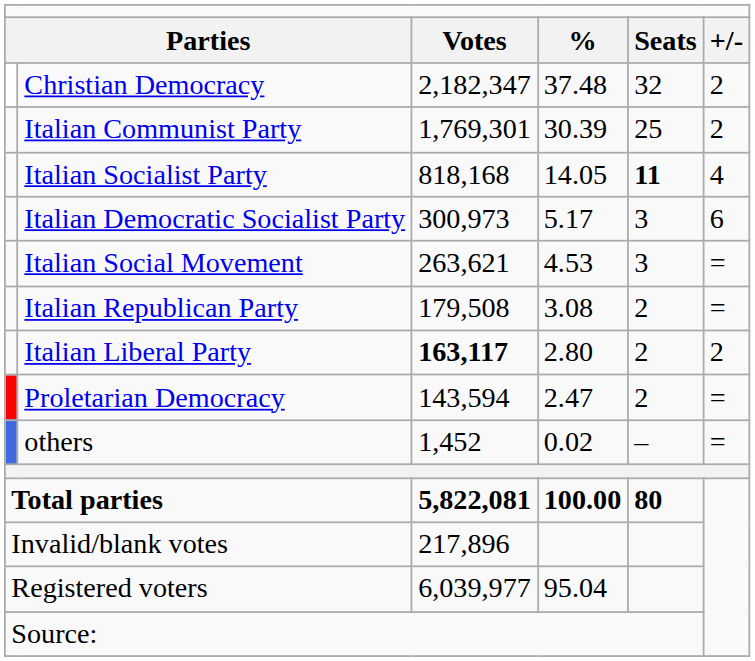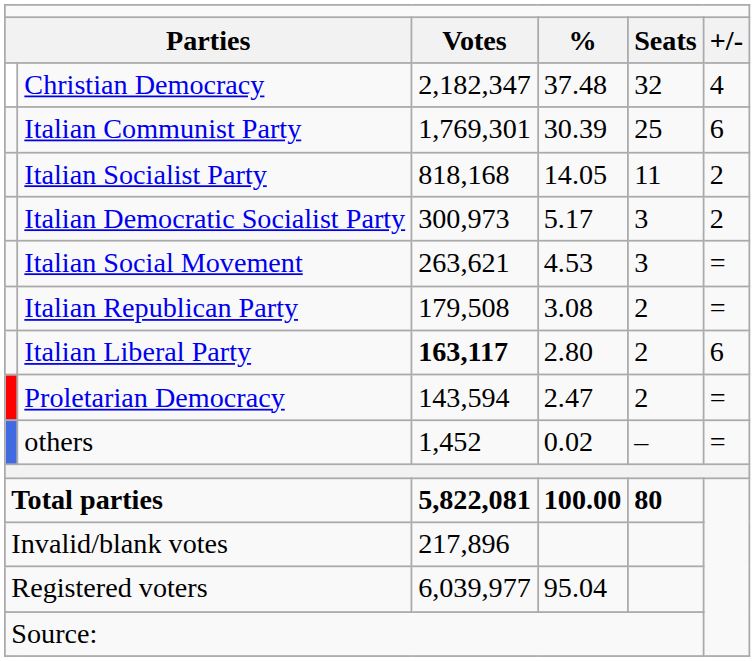(717, 84) 2 -> (717, 84) 4
(717, 129) 2 -> (717, 129) 6
(648, 173) bold -> (648, 173) normal
(717, 173) 4 -> (717, 173) 2
(717, 218) 6 -> (717, 218) 2
(717, 352) 2 -> (717, 352) 6
